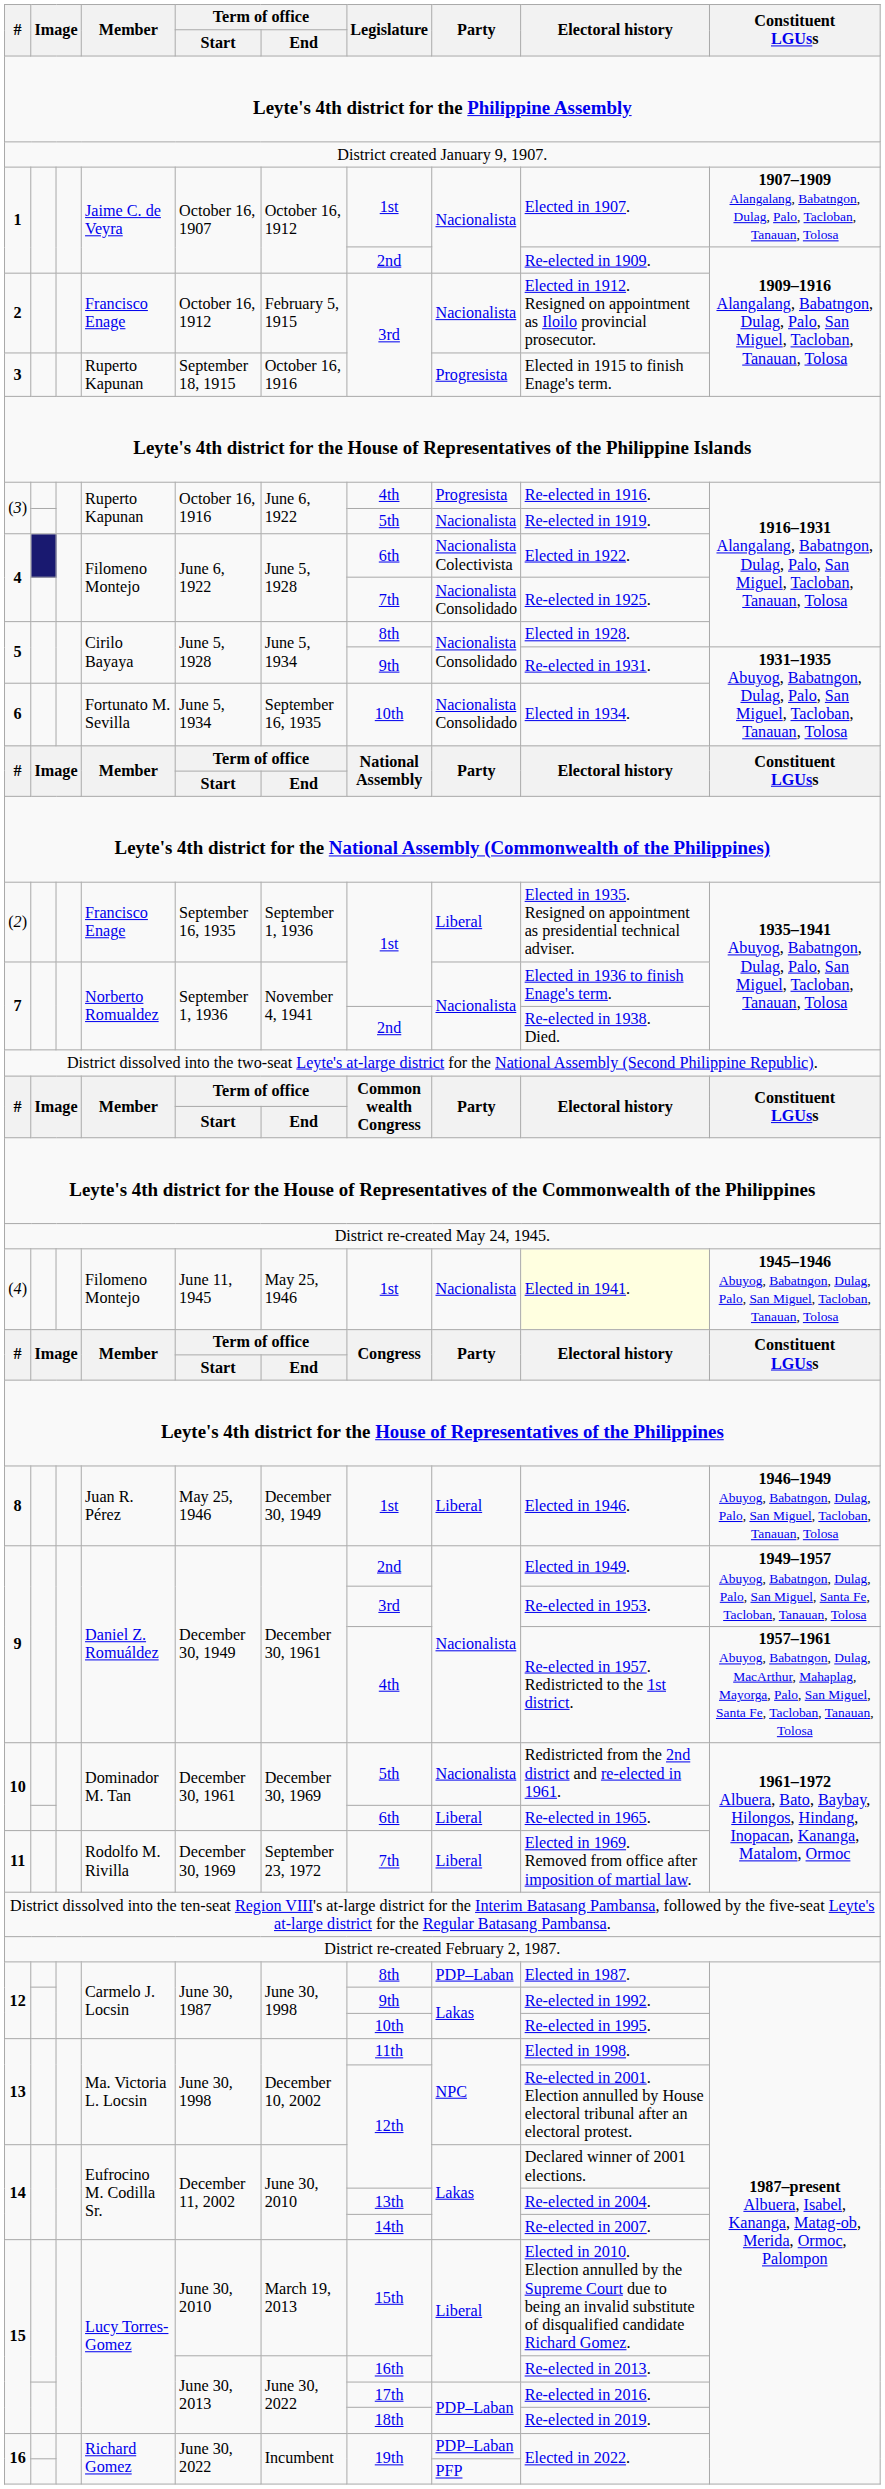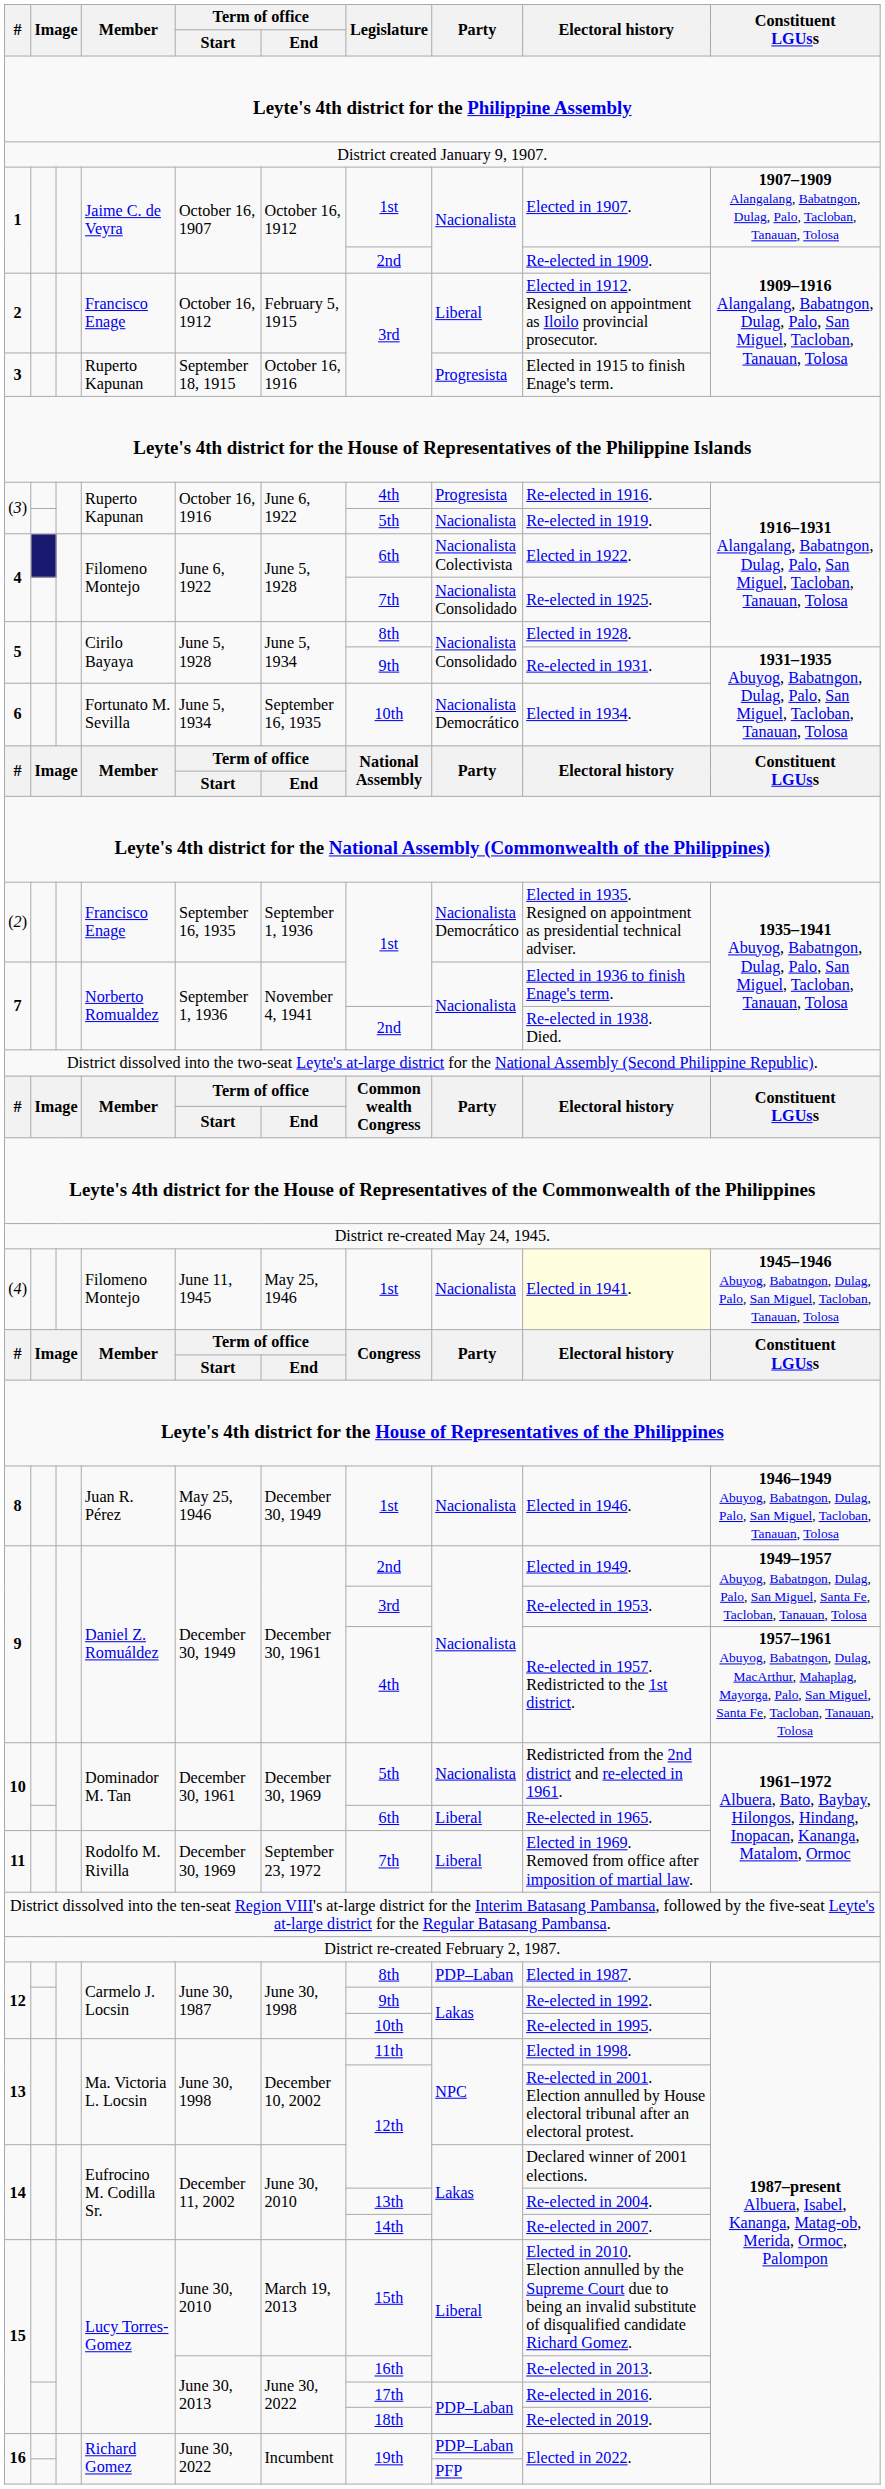(476, 312) Nacionalista -> (459, 312) Liberal
(476, 714) Nacionalista Consolidado -> (477, 714) Nacionalista Democrático
(459, 922) Liberal -> (477, 922) Nacionalista Democrático
(459, 1506) Liberal -> (476, 1506) Nacionalista
